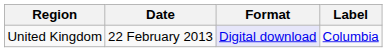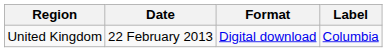(268, 36) lavender background -> (268, 36) no background
